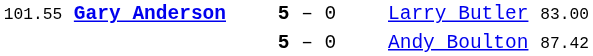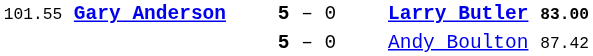(488, 14) normal -> (488, 14) bold
